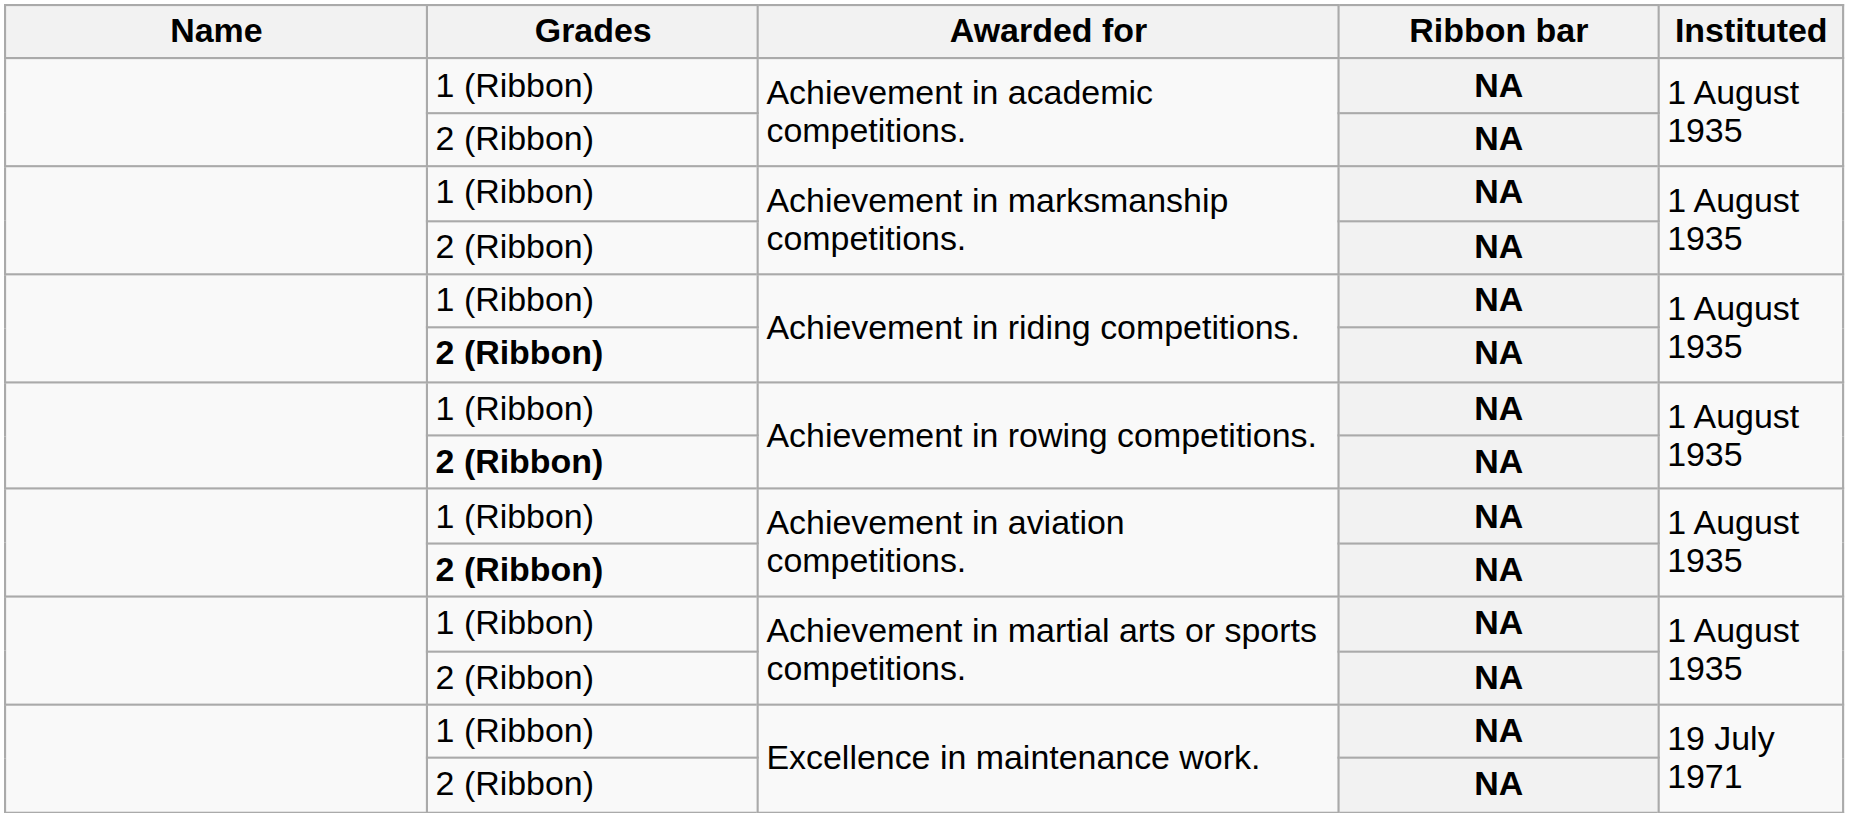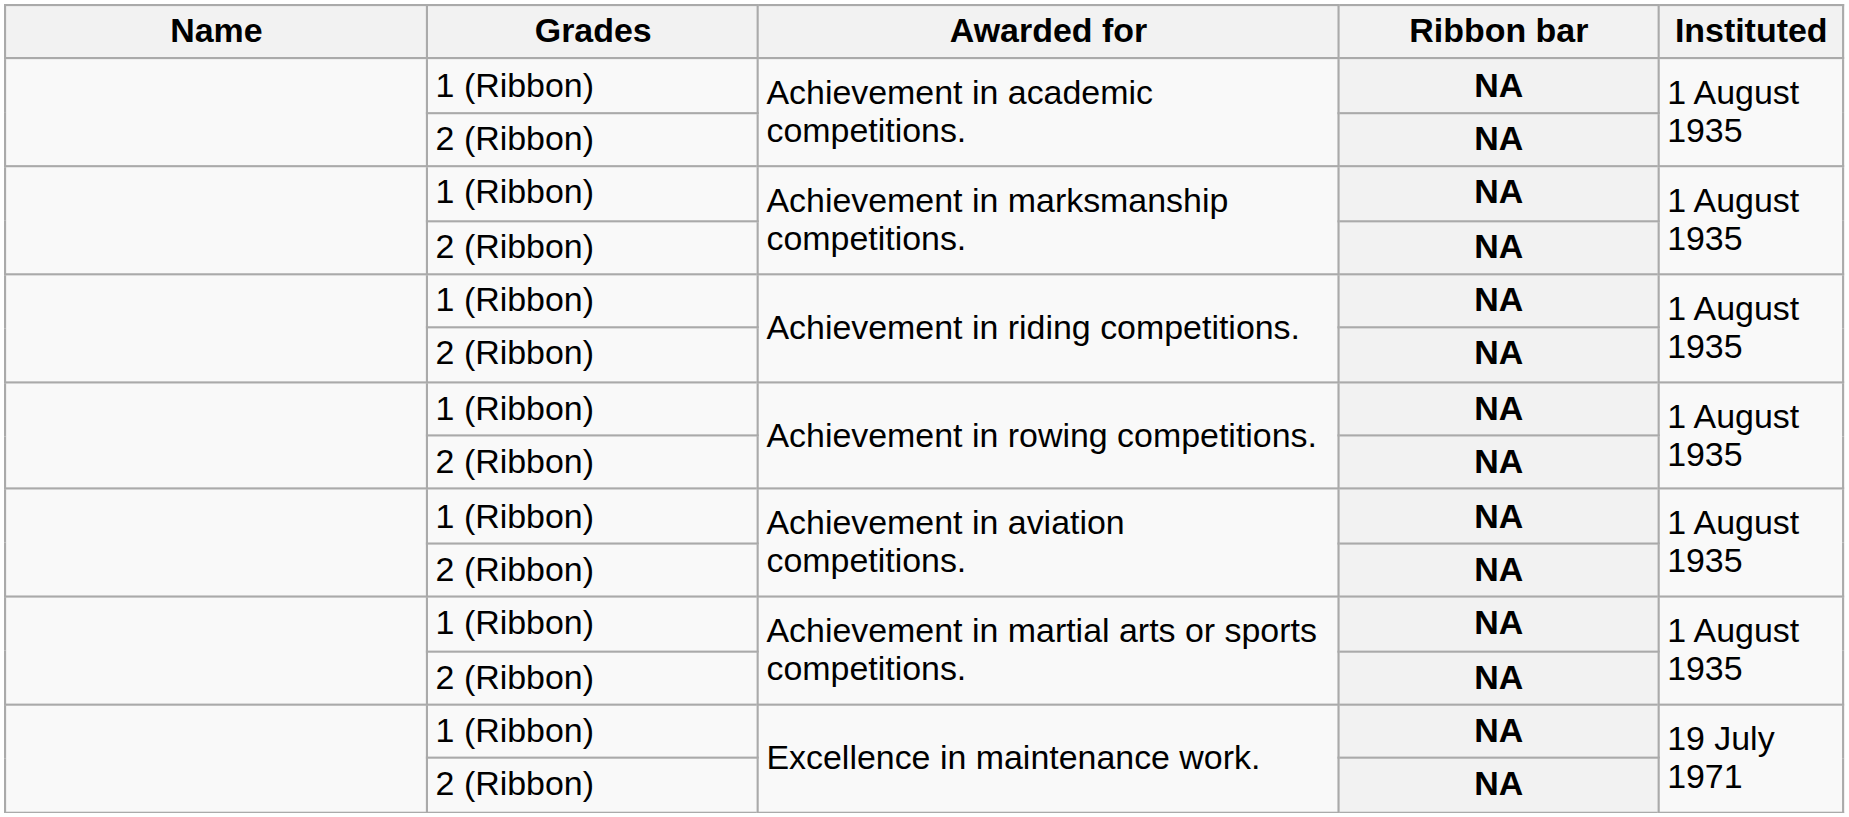(519, 354) bold -> (515, 354) normal
(519, 461) bold -> (515, 461) normal
(519, 569) bold -> (515, 569) normal
